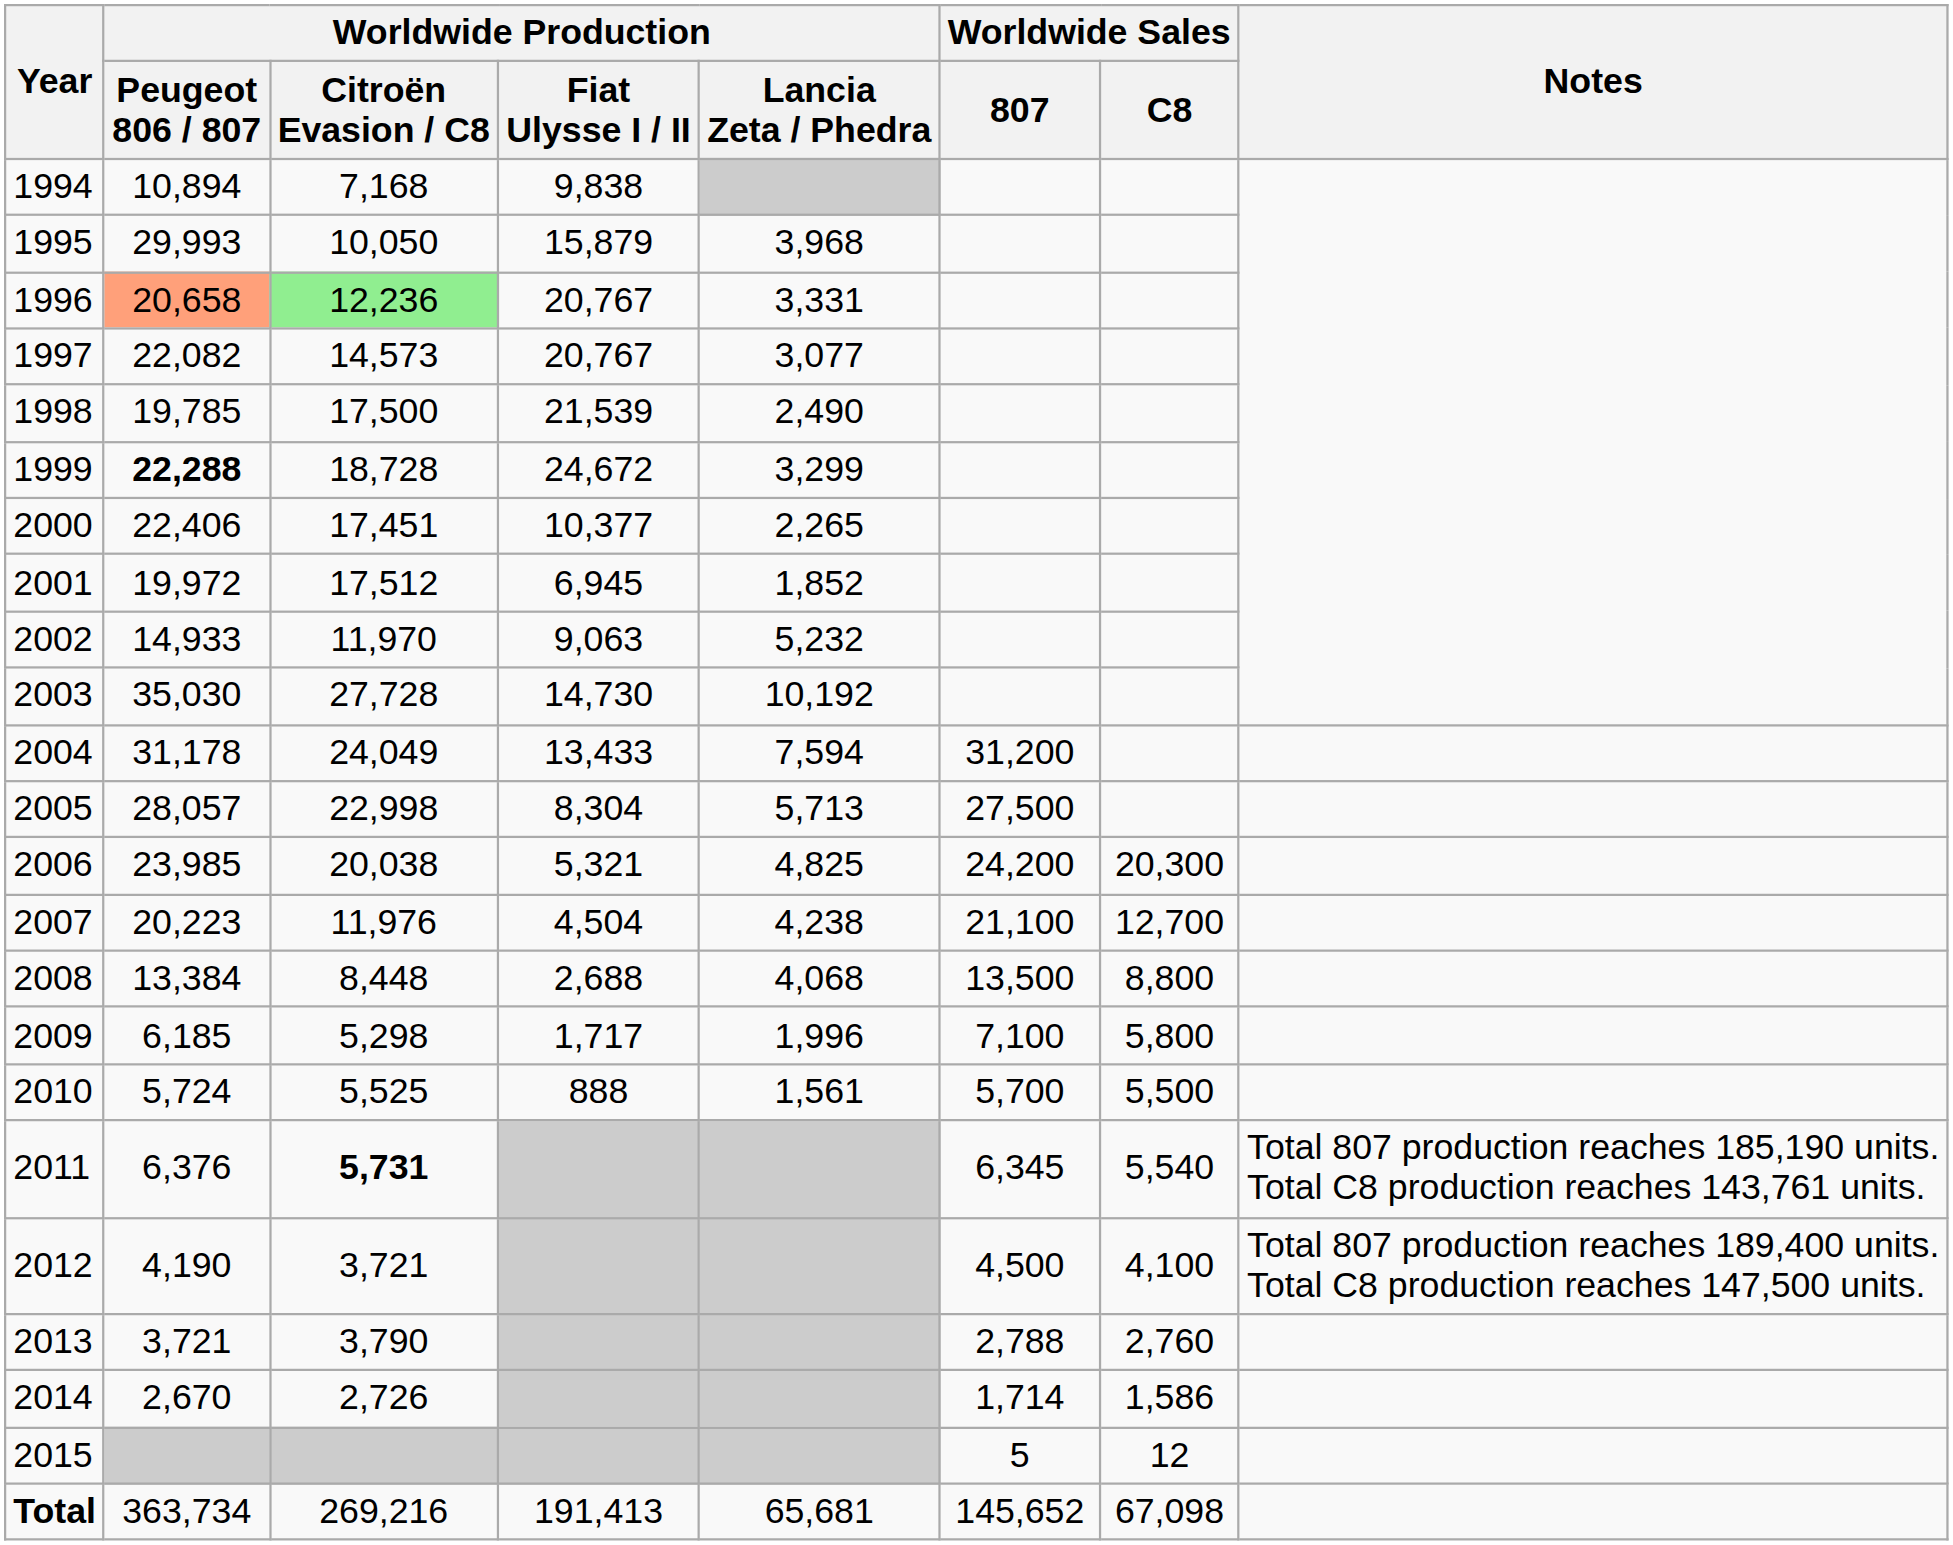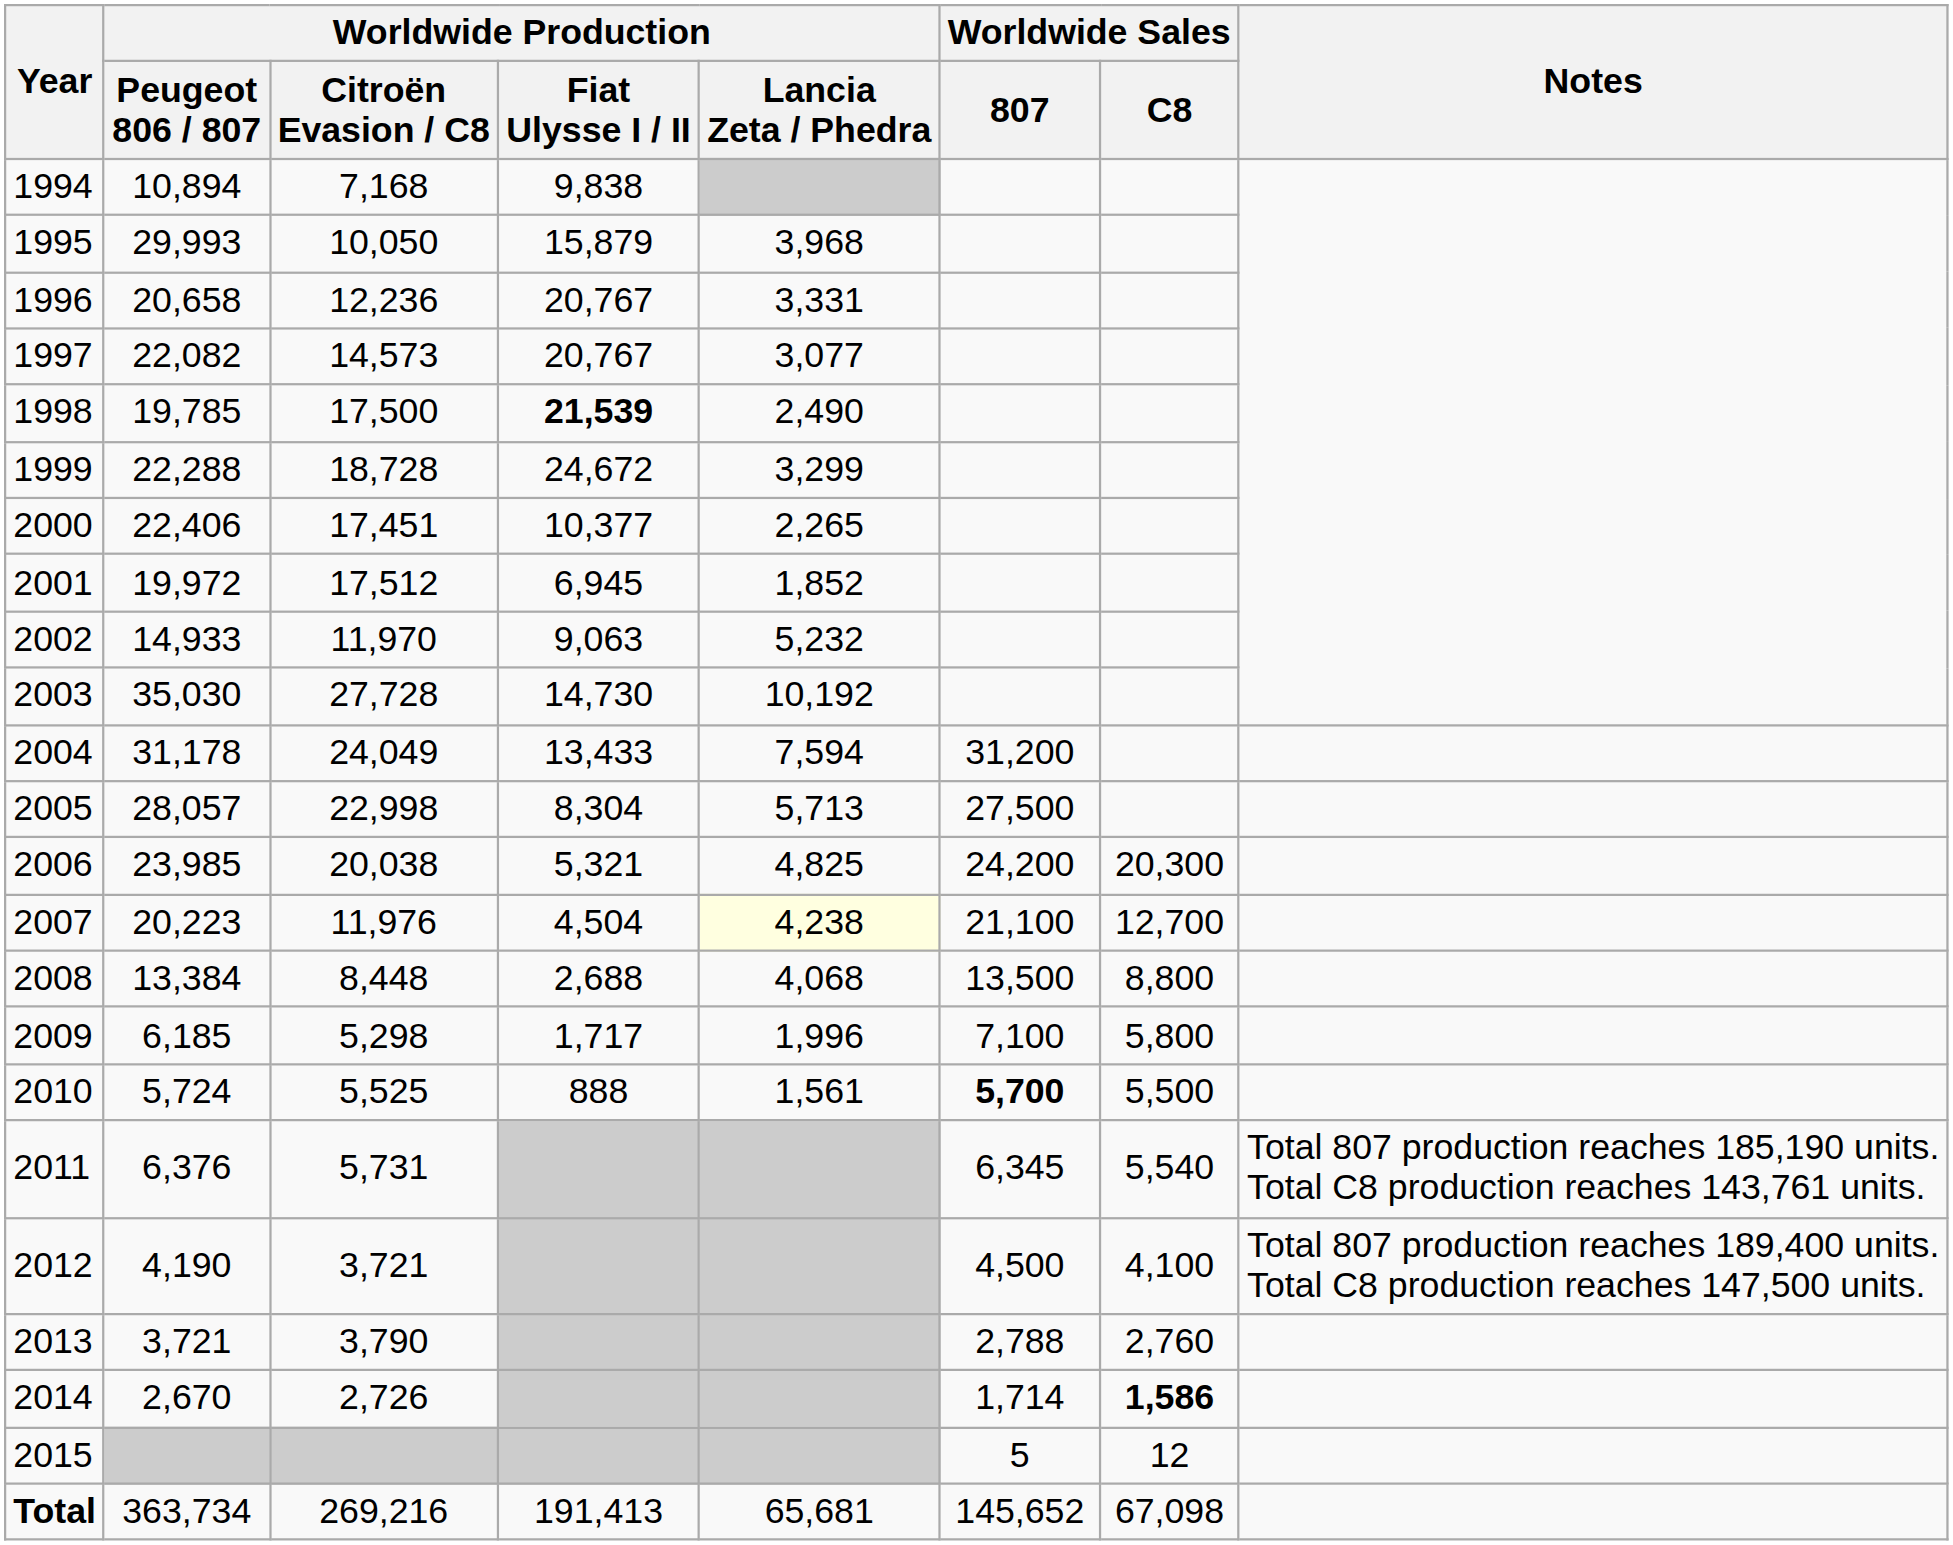(187, 299) lightsalmon background -> (187, 299) no background
(384, 299) lightgreen background -> (384, 299) no background
(599, 412) normal -> (599, 412) bold
(187, 469) bold -> (187, 469) normal
(819, 921) no background -> (819, 921) lightyellow background
(1020, 1091) normal -> (1020, 1091) bold
(384, 1168) bold -> (384, 1168) normal
(1169, 1398) normal -> (1169, 1398) bold
